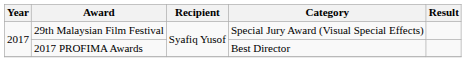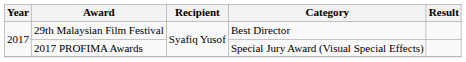(327, 30) Special Jury Award (Visual Special Effects) -> (260, 30) Best Director
(260, 48) Best Director -> (327, 48) Special Jury Award (Visual Special Effects)
